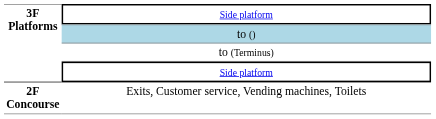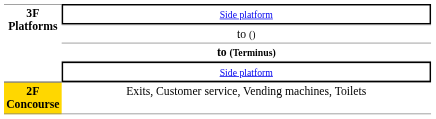(246, 34) lightblue background -> (246, 34) no background
(246, 52) normal -> (246, 52) bold
(33, 98) no background -> (33, 98) gold background
